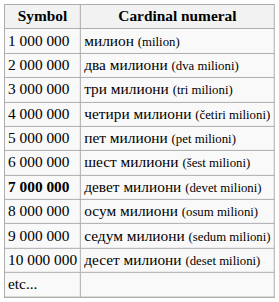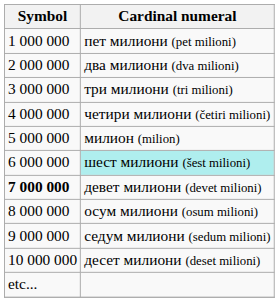(132, 41) милион (milion) -> (160, 41) пет милиони (pet milioni)
(160, 138) пет милиони (pet milioni) -> (132, 138) милион (milion)
(167, 162) no background -> (167, 162) paleturquoise background
